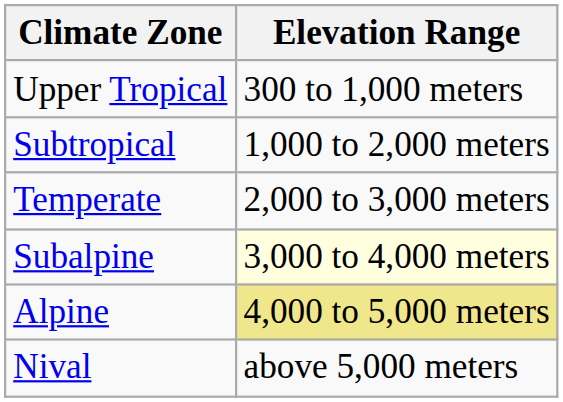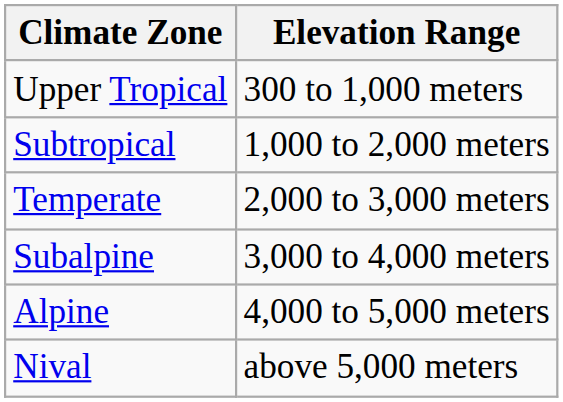(397, 255) lightyellow background -> (397, 255) no background
(397, 311) khaki background -> (397, 311) no background
